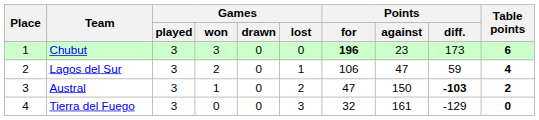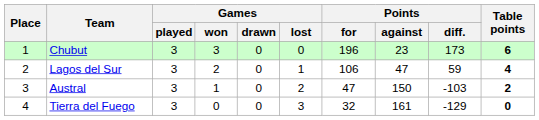(349, 50) bold -> (349, 50) normal
(455, 87) bold -> (455, 87) normal
